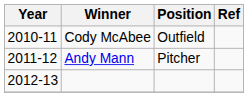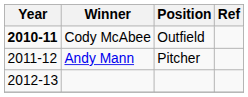(32, 37) normal -> (32, 37) bold
